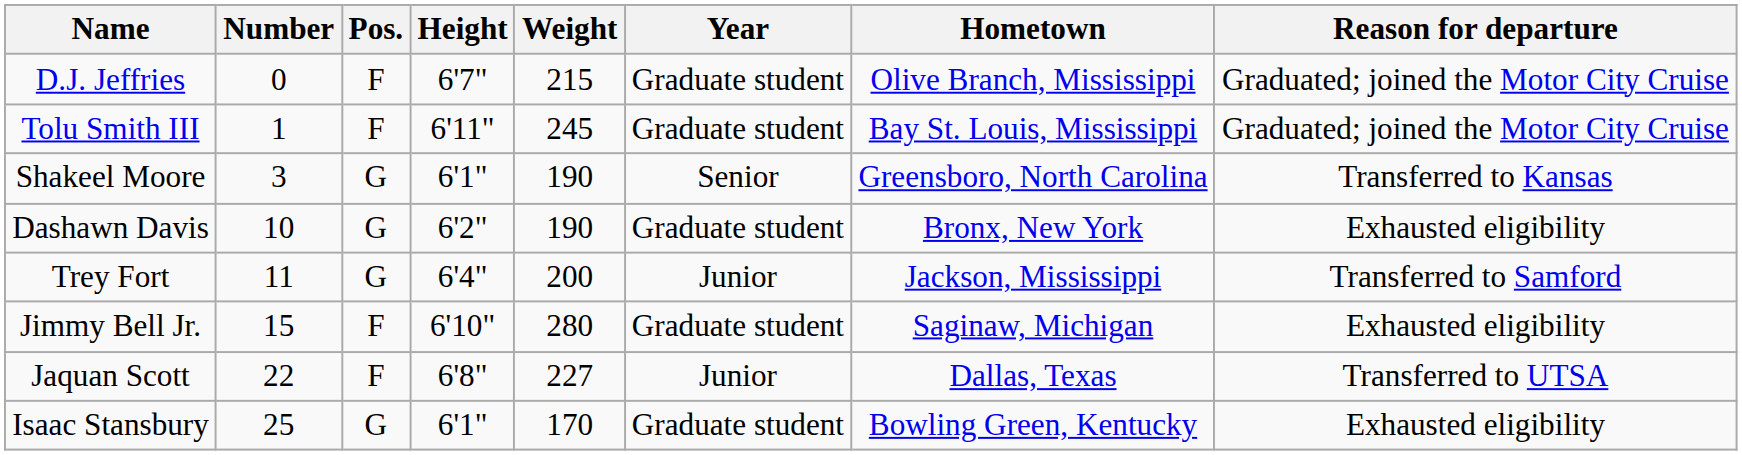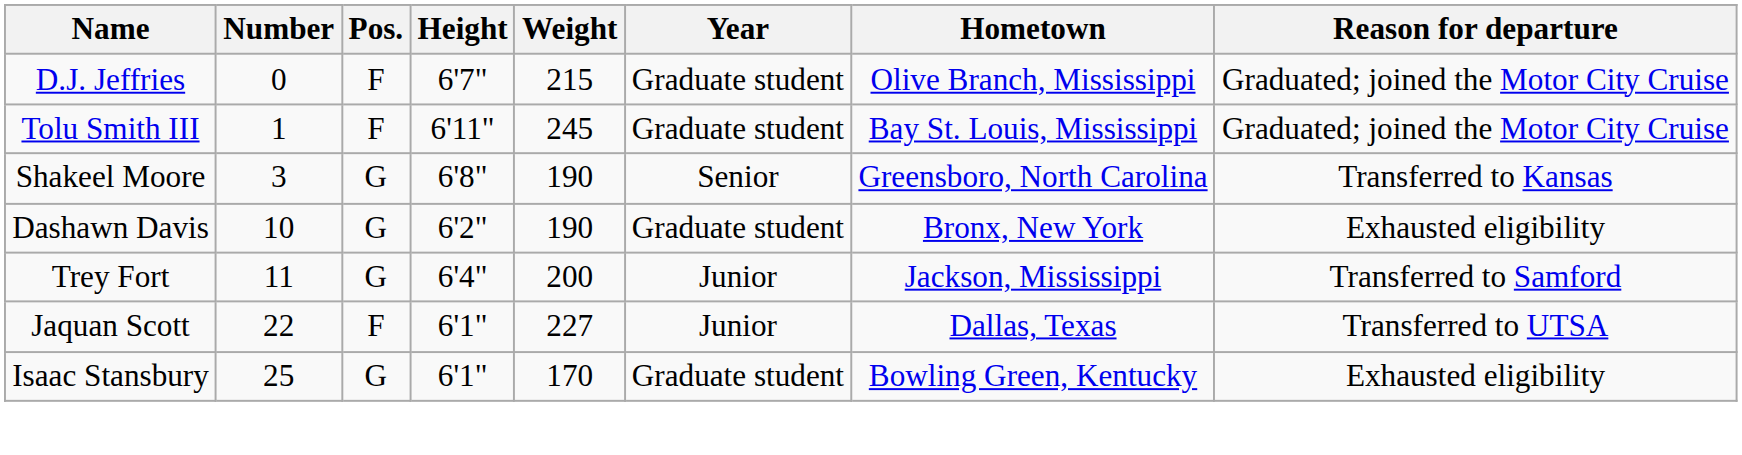(463, 177) 6'1" -> (463, 177) 6'8"
- row: (111, 326)
(463, 375) 6'8" -> (463, 326) 6'1"
